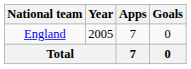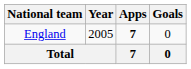(133, 34) normal -> (133, 34) bold
